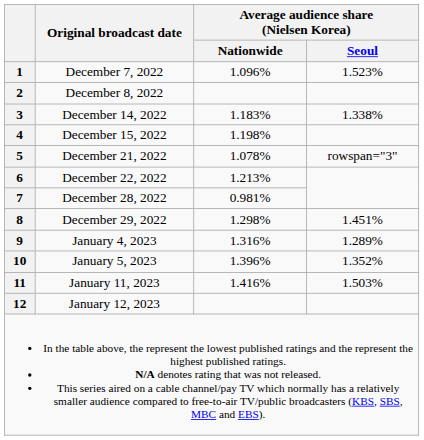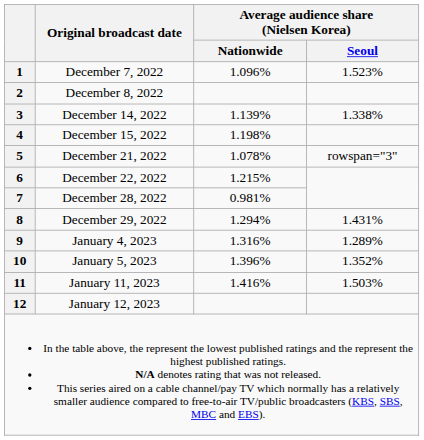(250, 114) 1.183% -> (250, 114) 1.139%
(250, 177) 1.213% -> (250, 177) 1.215%
(250, 219) 1.298% -> (250, 219) 1.294%
(362, 219) 1.451% -> (362, 219) 1.431%
